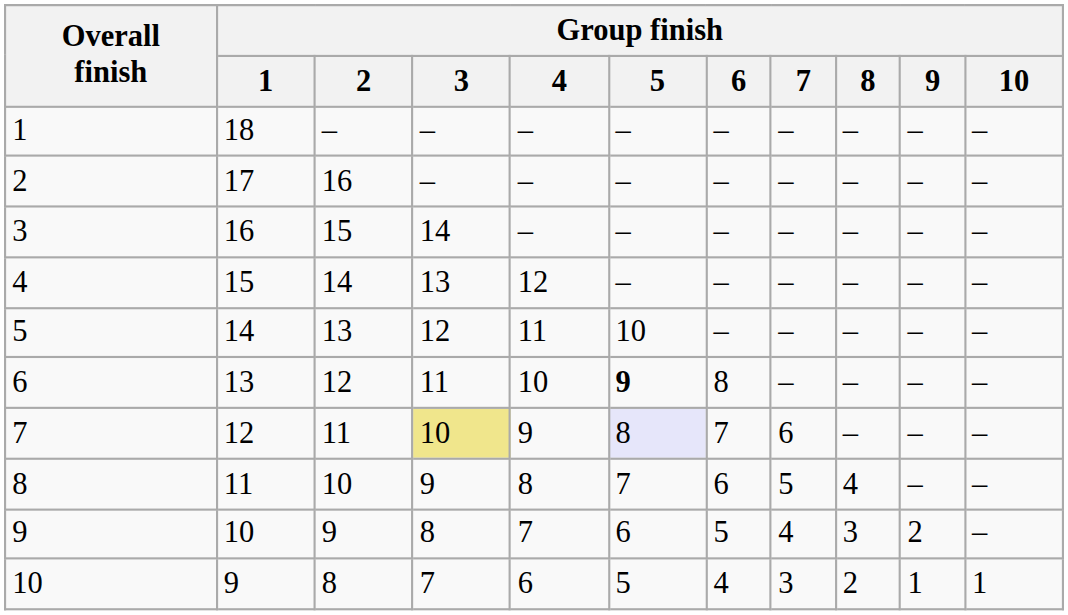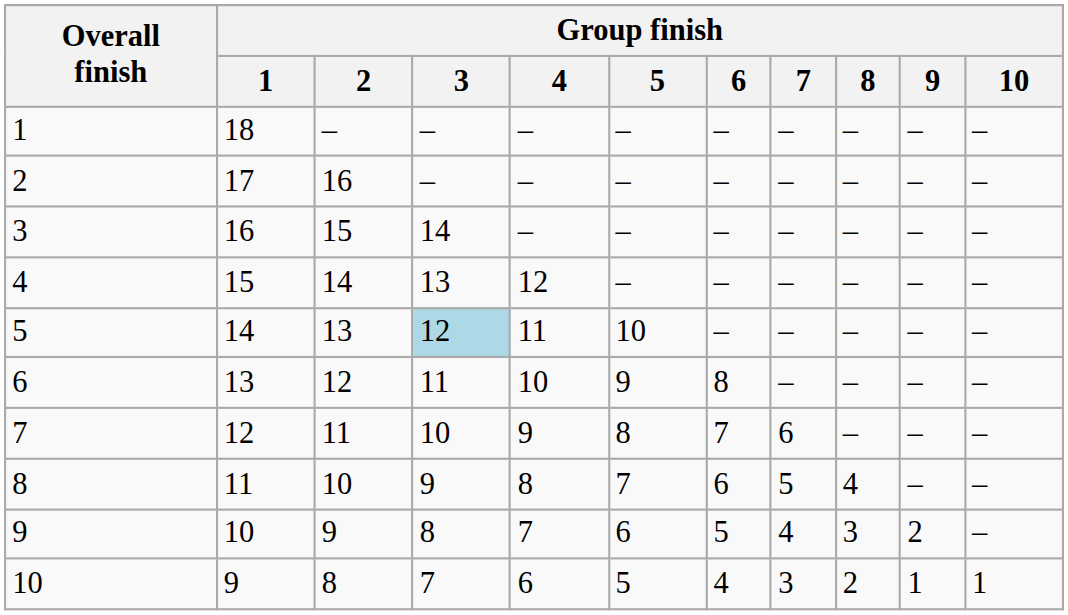(435, 332) no background -> (435, 332) lightblue background
(623, 382) bold -> (623, 382) normal
(435, 432) khaki background -> (435, 432) no background
(623, 432) lavender background -> (623, 432) no background
